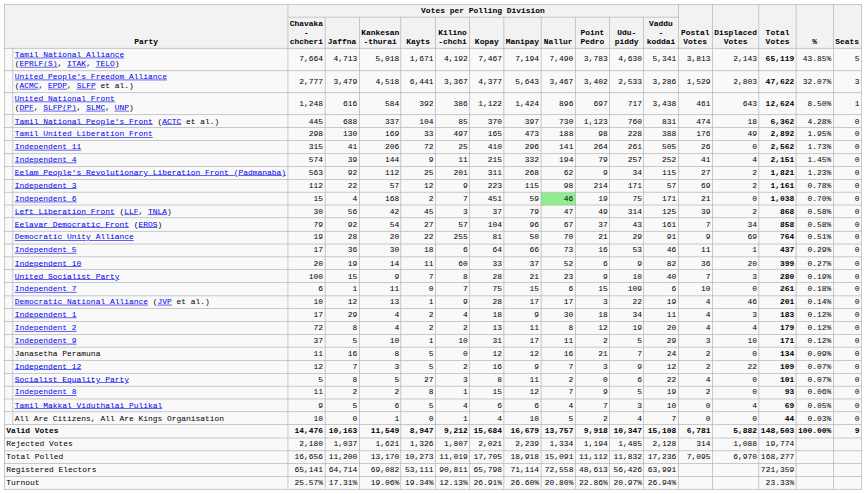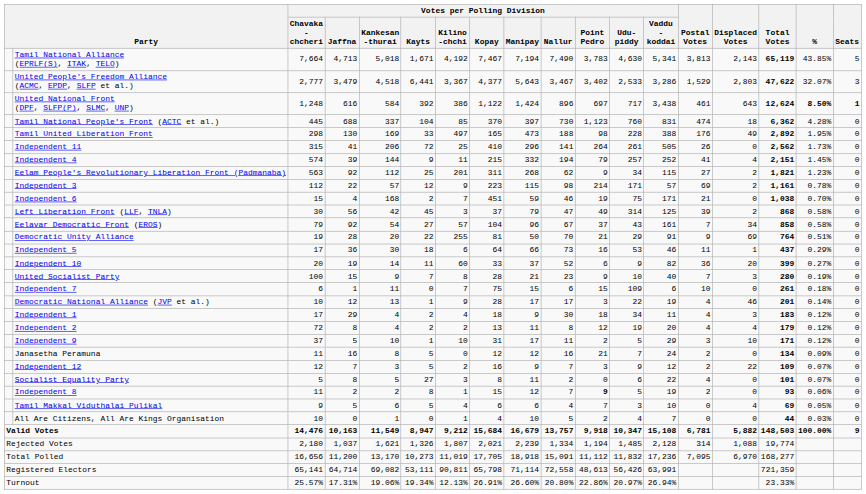(819, 104) normal -> (819, 104) bold
(857, 104) normal -> (857, 104) bold
(569, 199) lightgreen background -> (569, 199) no background
(605, 393) normal -> (605, 393) bold
